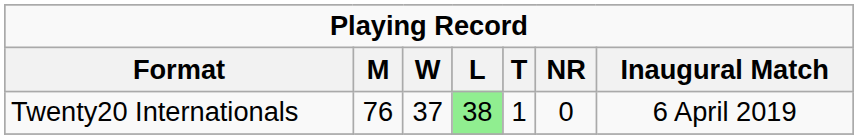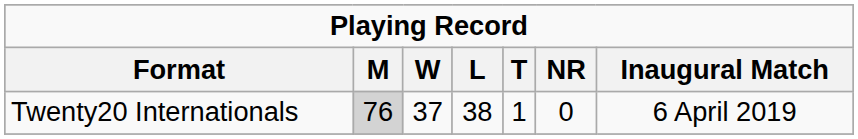(378, 112) no background -> (378, 112) lightgrey background
(477, 112) lightgreen background -> (477, 112) no background
